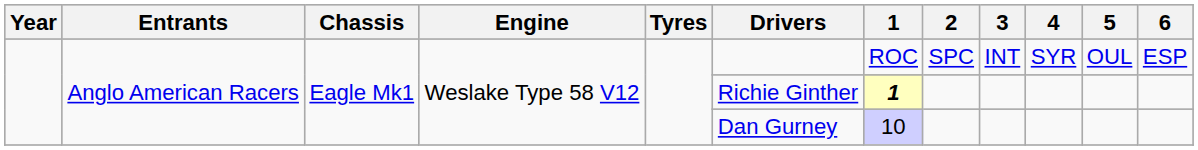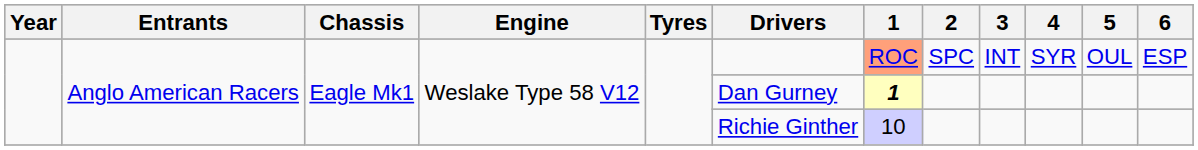(893, 57) no background -> (893, 57) lightsalmon background
(788, 92) Richie Ginther -> (778, 92) Dan Gurney
(778, 127) Dan Gurney -> (788, 127) Richie Ginther
